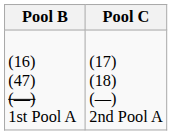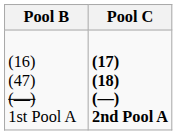(126, 89) normal -> (130, 89) bold
